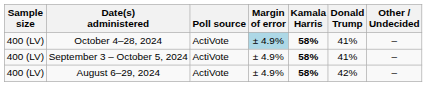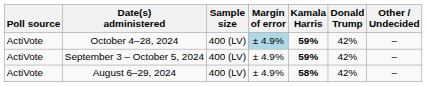columns swapped: (219, 24) <-> (25, 18)
(308, 41) 58% -> (308, 41) 59%
(347, 41) 41% -> (347, 41) 42%
(308, 57) 58% -> (308, 57) 59%
(347, 57) 41% -> (347, 57) 42%
